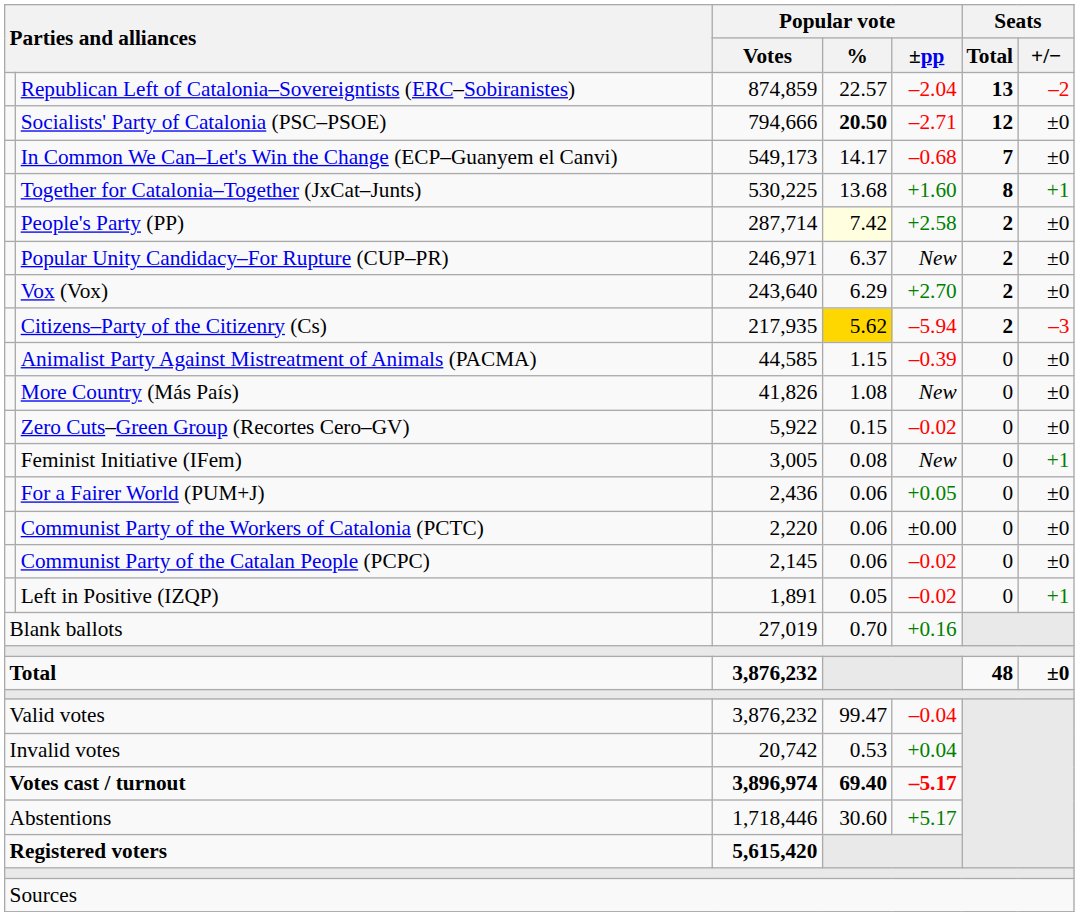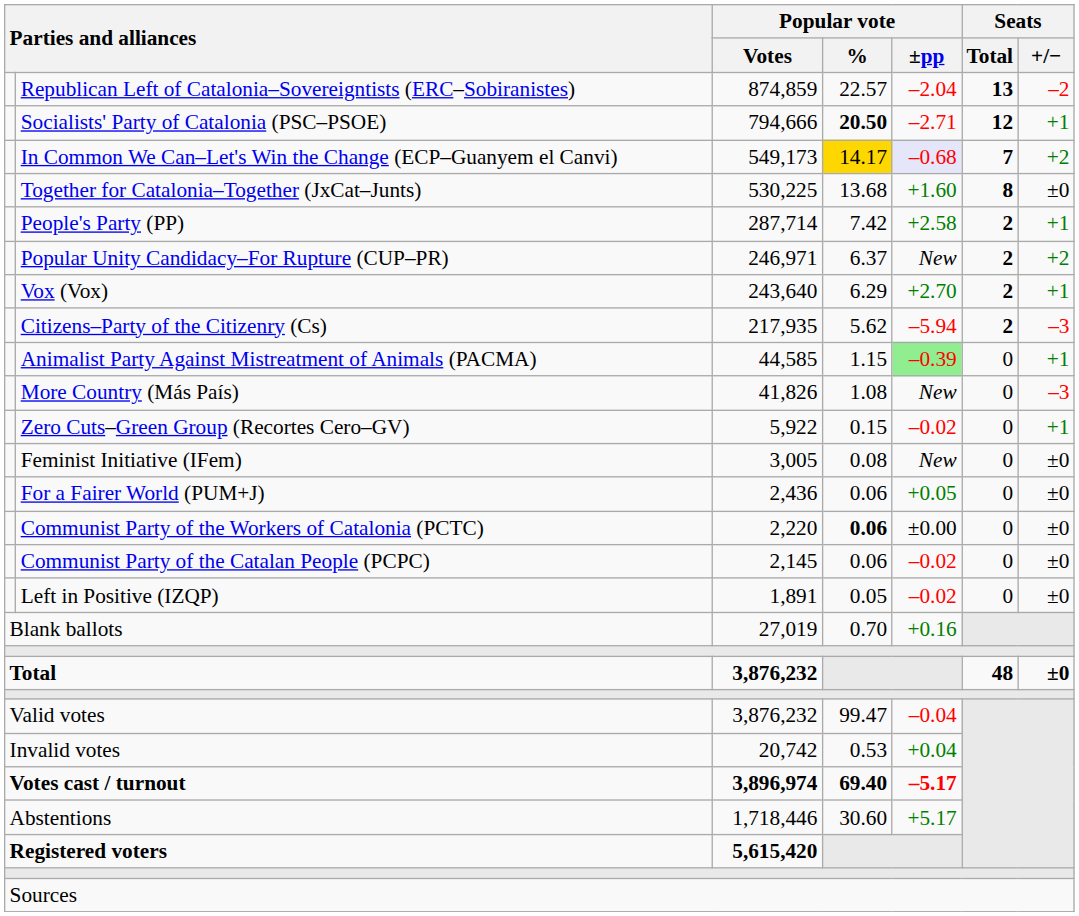(1058, 122) ±0 -> (1058, 122) +1
(863, 156) no background -> (863, 156) gold background
(933, 156) no background -> (933, 156) lavender background
(1058, 156) ±0 -> (1058, 156) +2
(1058, 190) +1 -> (1058, 190) ±0
(868, 223) lightyellow background -> (868, 223) no background
(1058, 223) ±0 -> (1058, 223) +1
(1058, 257) ±0 -> (1058, 257) +2
(1058, 291) ±0 -> (1058, 291) +1
(868, 325) gold background -> (868, 325) no background
(933, 358) no background -> (933, 358) lightgreen background
(1058, 358) ±0 -> (1058, 358) +1
(1058, 392) ±0 -> (1059, 392) –3
(1058, 426) ±0 -> (1058, 426) +1
(1058, 460) +1 -> (1058, 460) ±0
(868, 527) normal -> (868, 527) bold
(1058, 595) +1 -> (1058, 595) ±0
